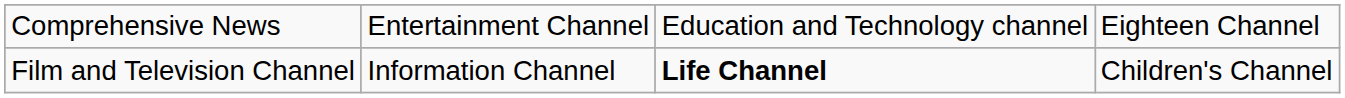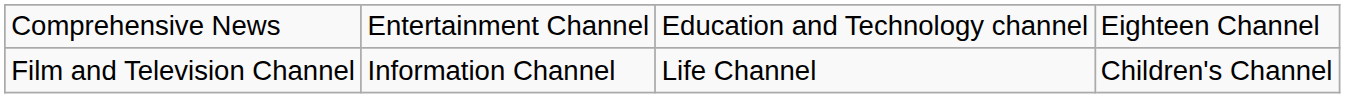(744, 69) bold -> (739, 69) normal
